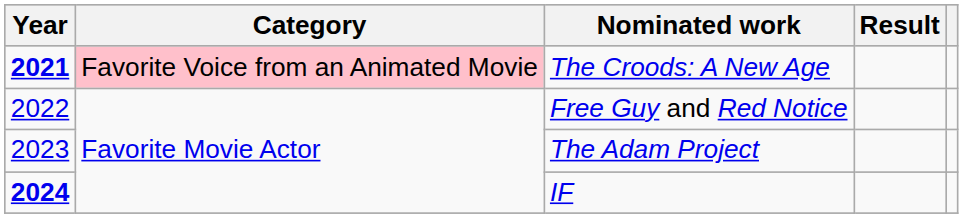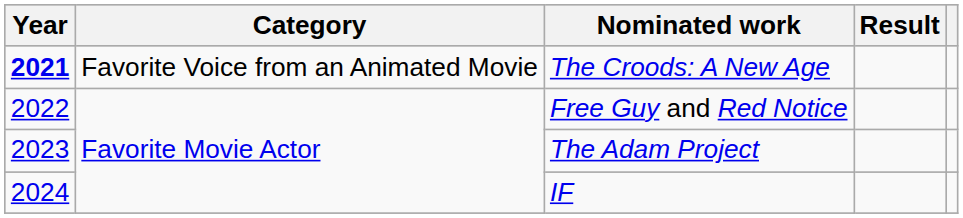(310, 66) pink background -> (310, 66) no background
(40, 191) bold -> (40, 191) normal
